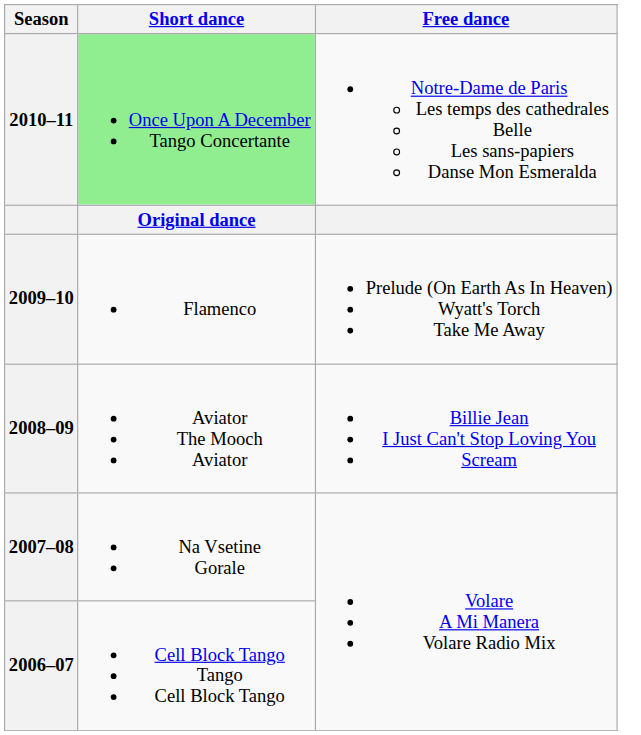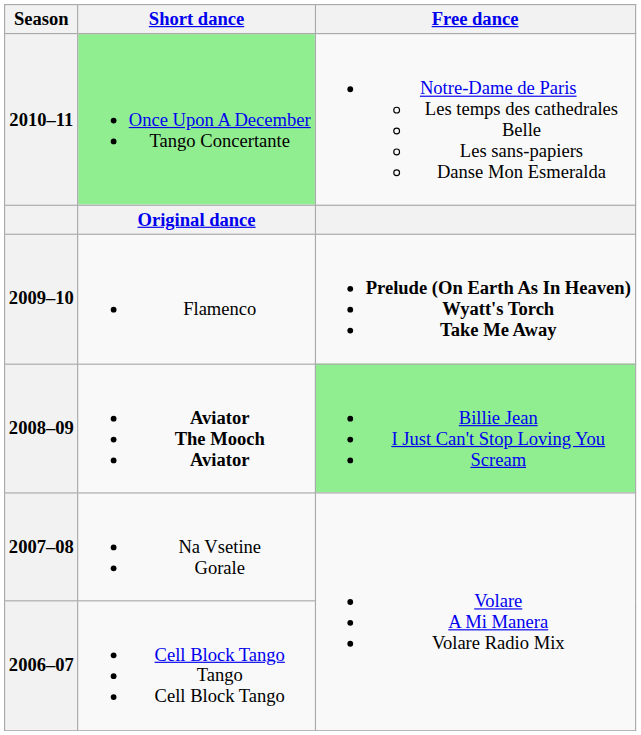(466, 309) normal -> (475, 309) bold
(197, 439) normal -> (197, 439) bold
(466, 439) no background -> (475, 439) lightgreen background
